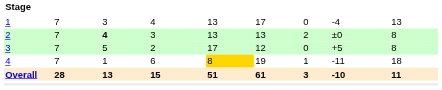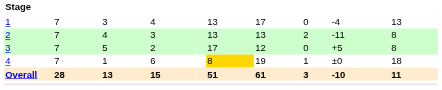(105, 35) bold -> (105, 35) normal
(337, 35) ±0 -> (338, 35) -11
(338, 61) -11 -> (337, 61) ±0
